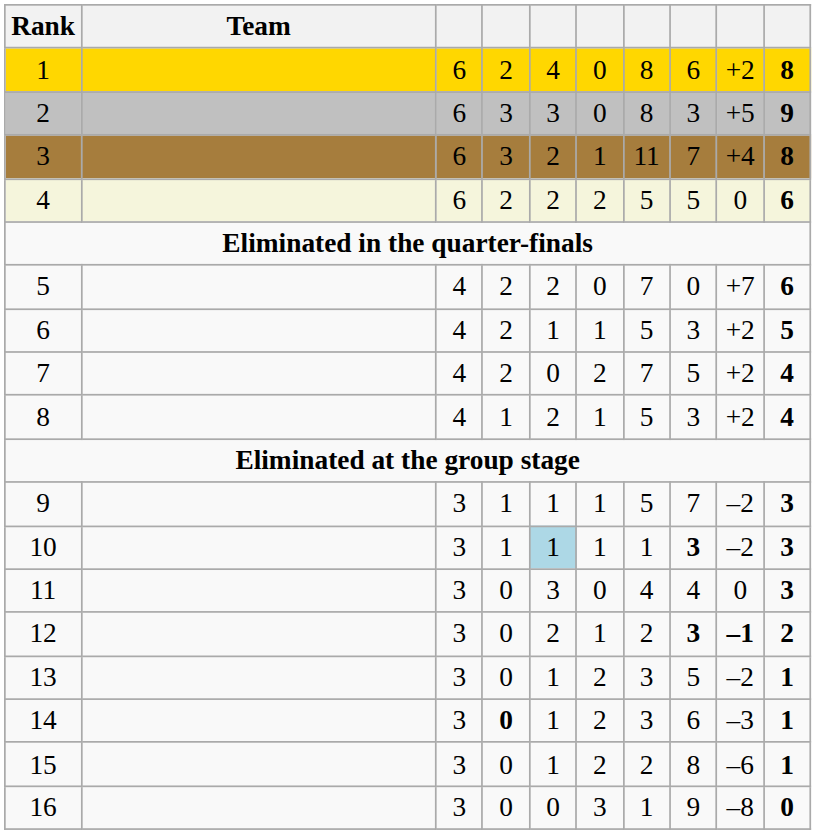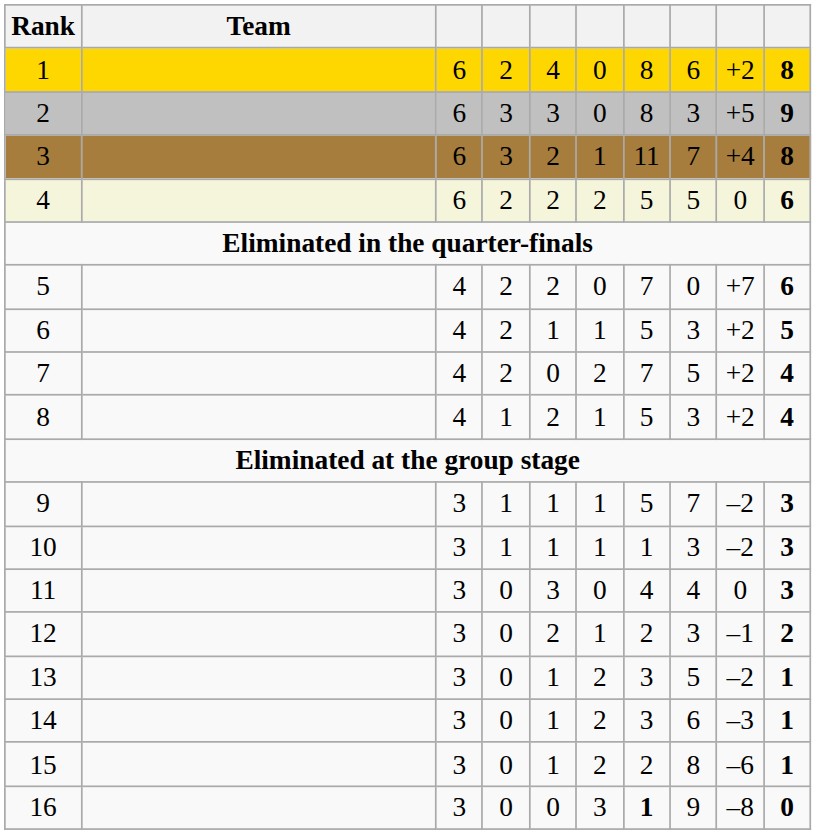(553, 546) lightblue background -> (553, 546) no background
(693, 546) bold -> (693, 546) normal
(693, 633) bold -> (693, 633) normal
(740, 633) bold -> (740, 633) normal
(506, 720) bold -> (506, 720) normal
(647, 807) normal -> (647, 807) bold
